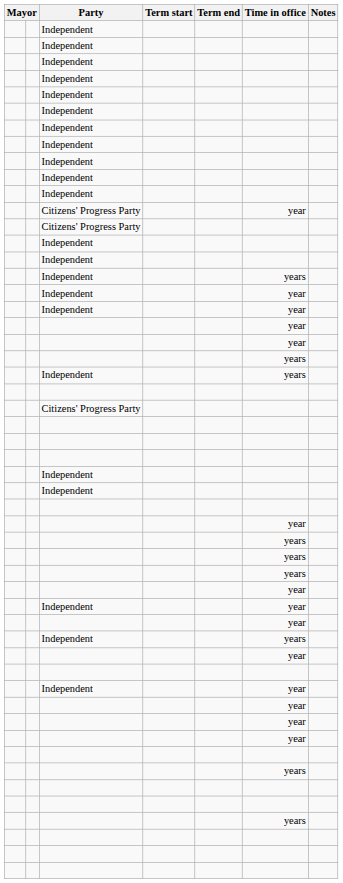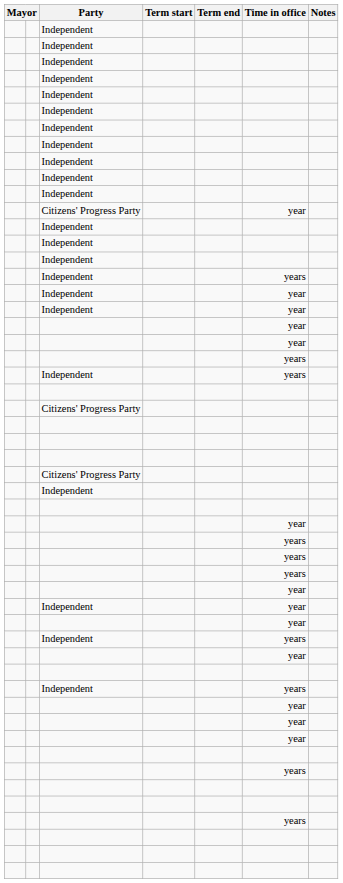(91, 227) Citizens' Progress Party -> (67, 227) Independent
(67, 474) Independent -> (91, 474) Citizens' Progress Party
(297, 688) year -> (295, 688) years
